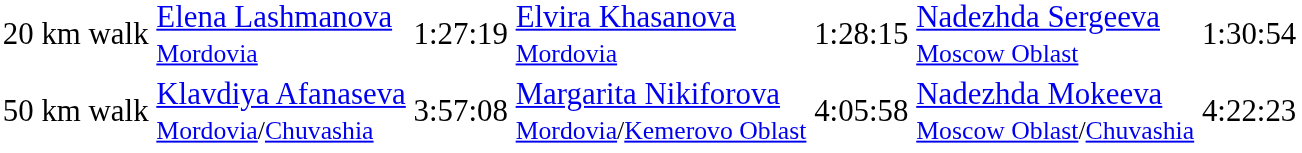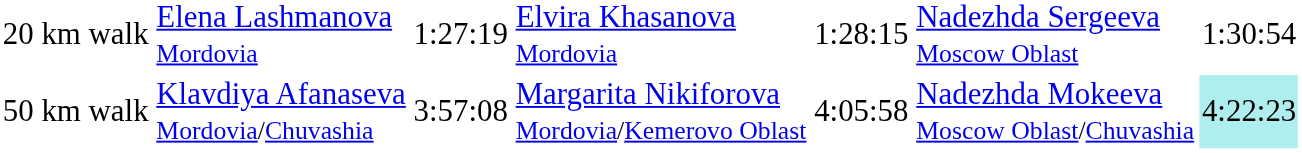(1249, 111) no background -> (1249, 111) paleturquoise background
